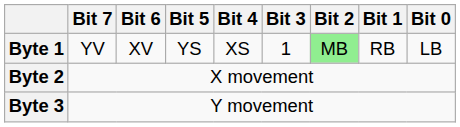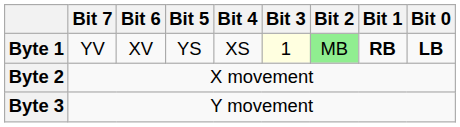(286, 48) no background -> (286, 48) lightyellow background
(383, 48) normal -> (383, 48) bold
(431, 48) normal -> (431, 48) bold
